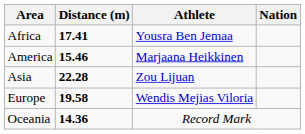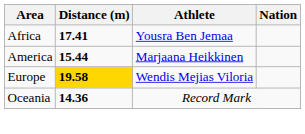(73, 56) 15.46 -> (73, 56) 15.44
- row: (19, 77)
(73, 98) no background -> (73, 77) gold background
